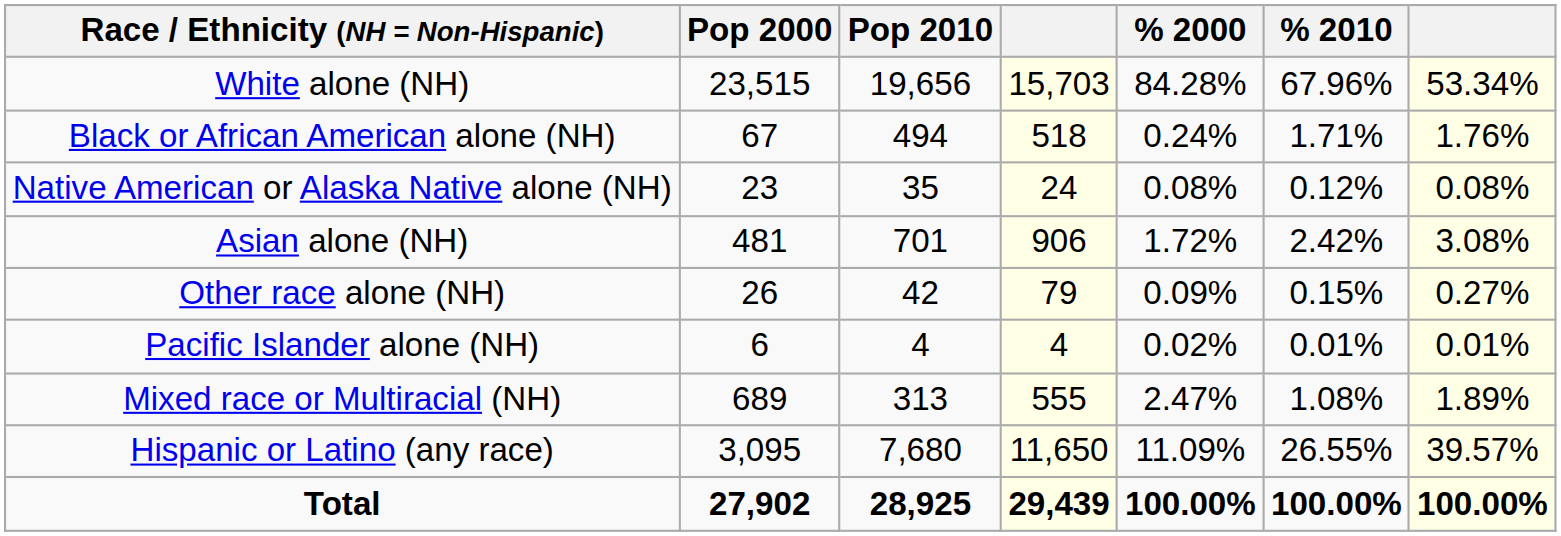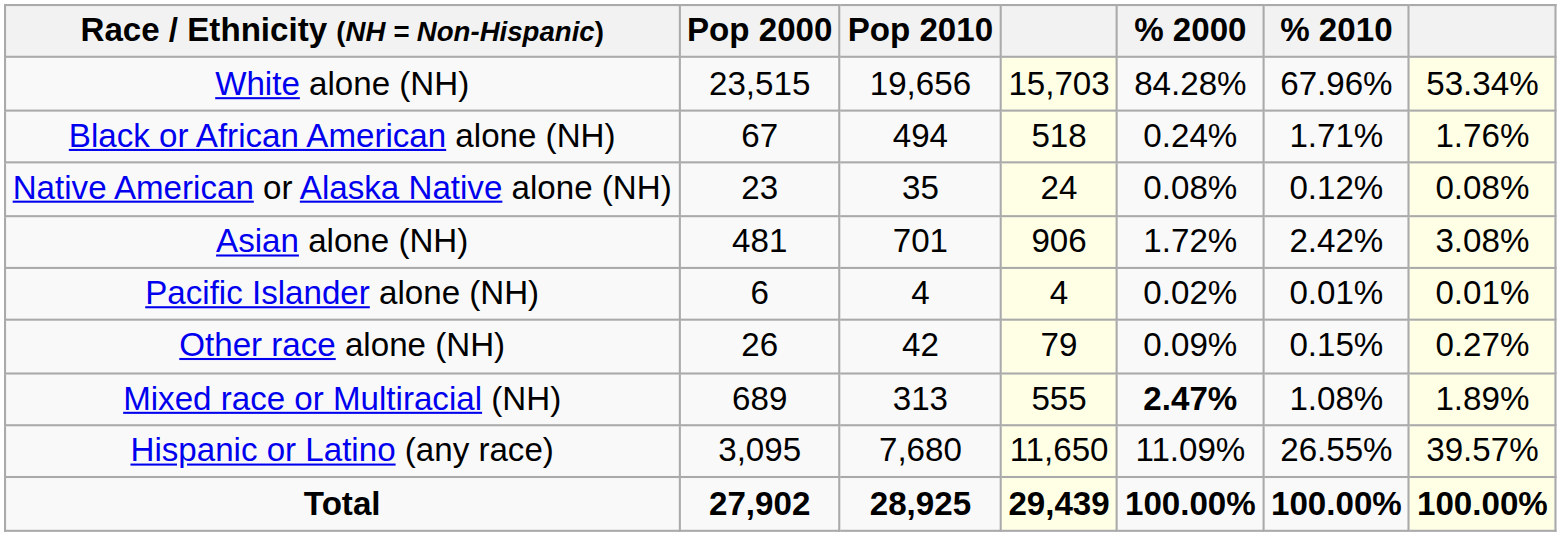rows swapped: (342, 345) <-> (342, 293)
(1190, 398) normal -> (1190, 398) bold
